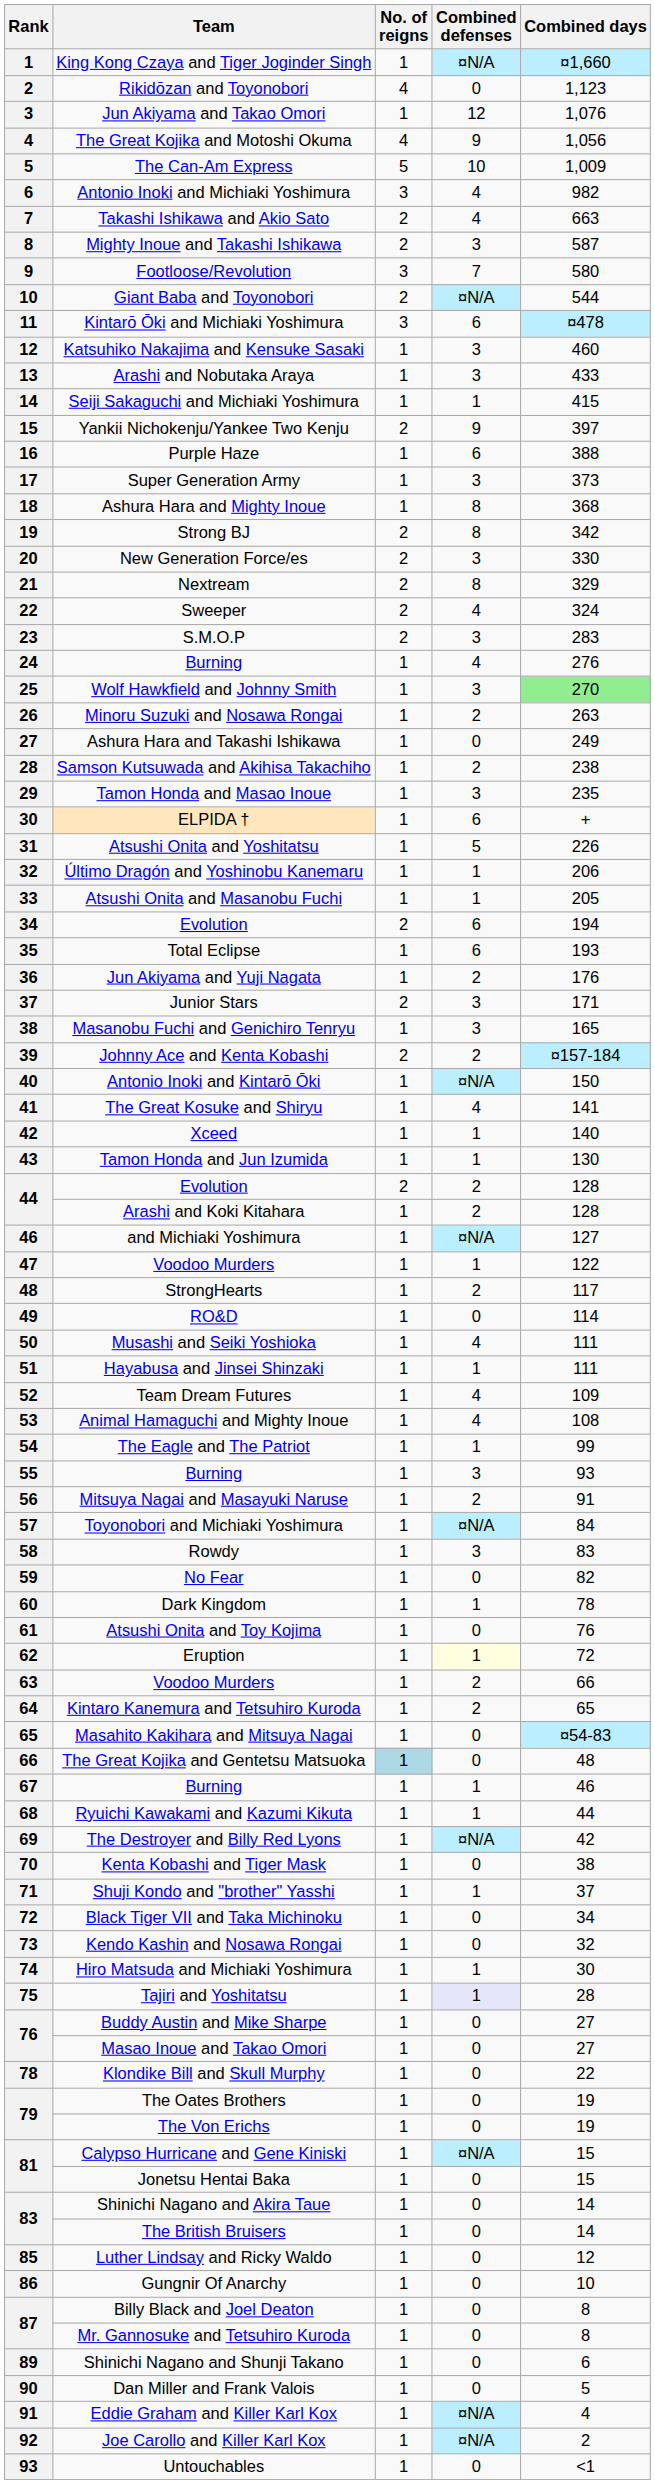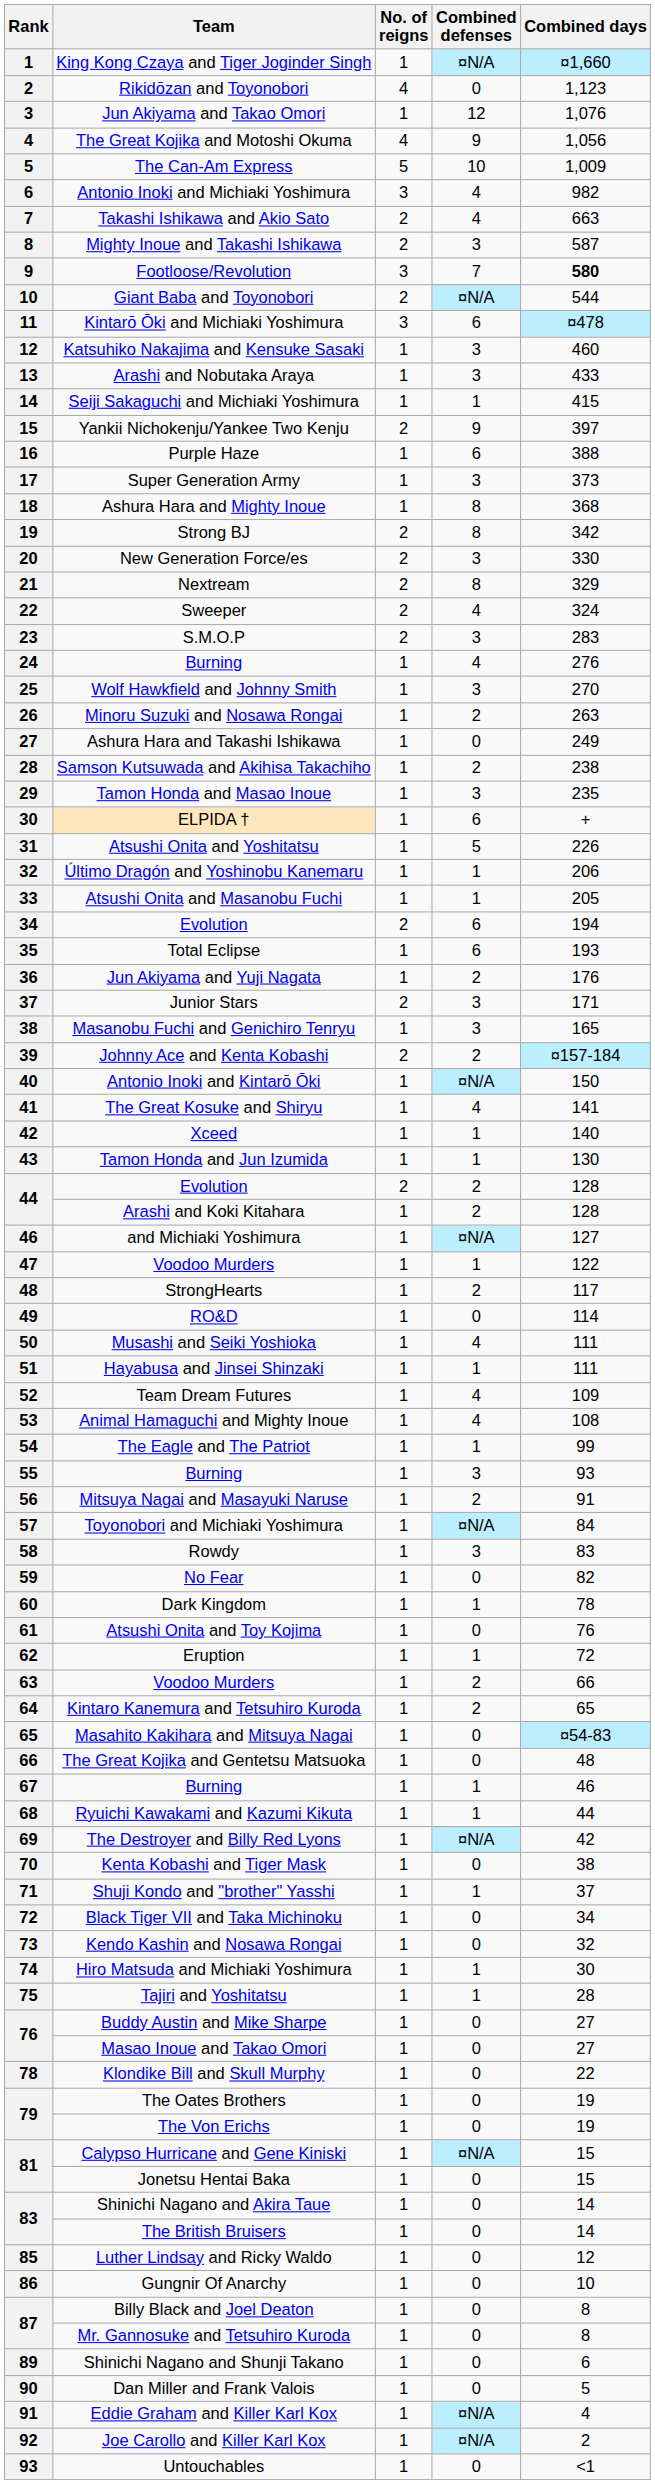(586, 271) normal -> (586, 271) bold
(586, 689) lightgreen background -> (586, 689) no background
(476, 1656) lightyellow background -> (476, 1656) no background
(404, 1761) lightblue background -> (404, 1761) no background
(476, 1996) lavender background -> (476, 1996) no background
